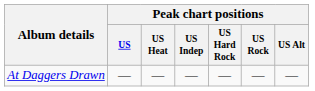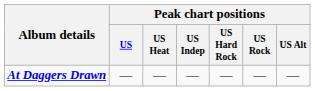(56, 75) normal -> (57, 75) bold
